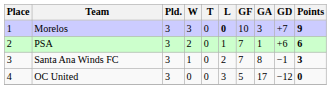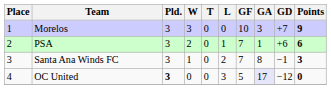(224, 28) bold -> (224, 28) normal
(167, 76) normal -> (167, 76) bold
(262, 76) no background -> (262, 76) lavender background
